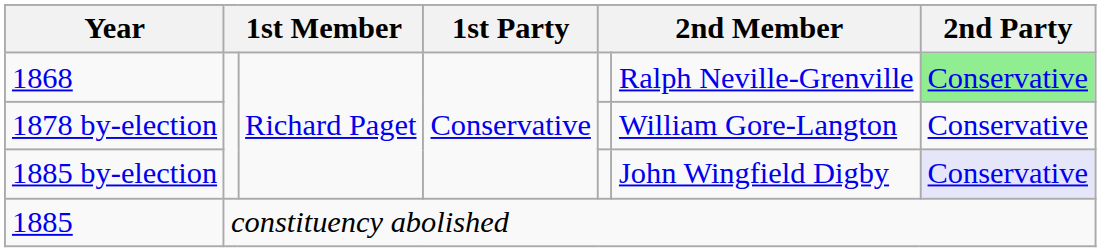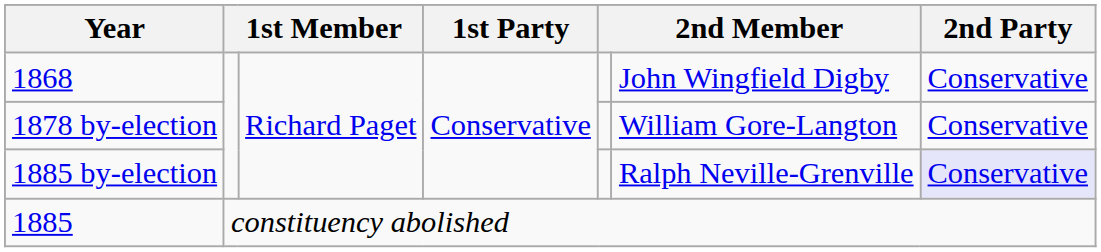(766, 76) Ralph Neville-Grenville -> (754, 76) John Wingfield Digby
(1008, 76) lightgreen background -> (1008, 76) no background
(754, 173) John Wingfield Digby -> (766, 173) Ralph Neville-Grenville
